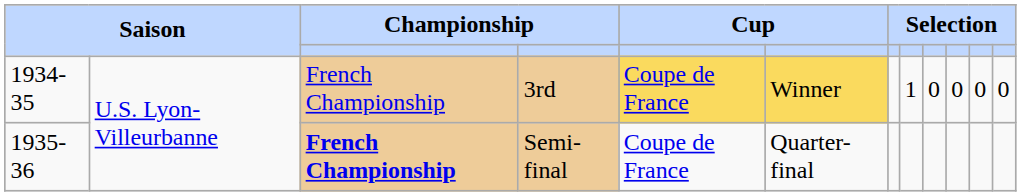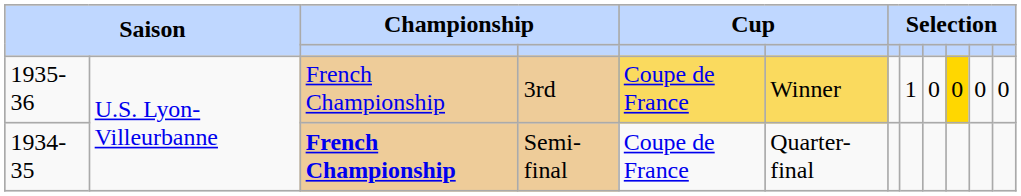(38, 89) 1934-35 -> (38, 89) 1935-36
(957, 89) no background -> (957, 89) gold background
(38, 156) 1935-36 -> (38, 156) 1934-35
